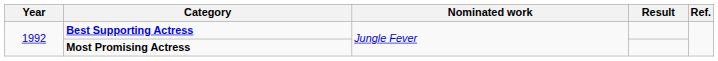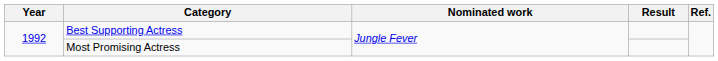(130, 30) bold -> (124, 30) normal
(128, 47) bold -> (123, 47) normal
